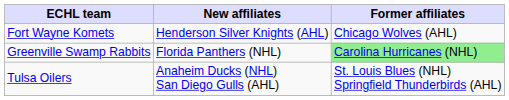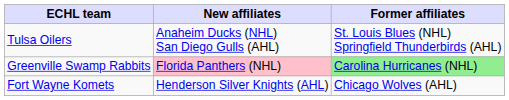rows swapped: (61, 33) <-> (39, 78)
(219, 52) no background -> (219, 66) pink background
